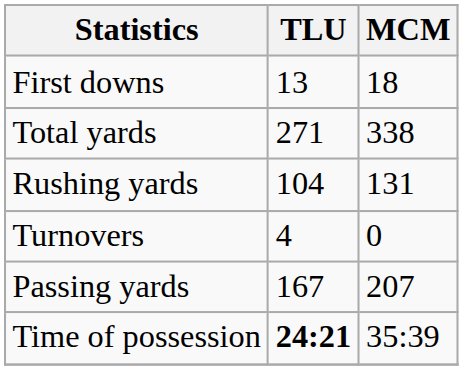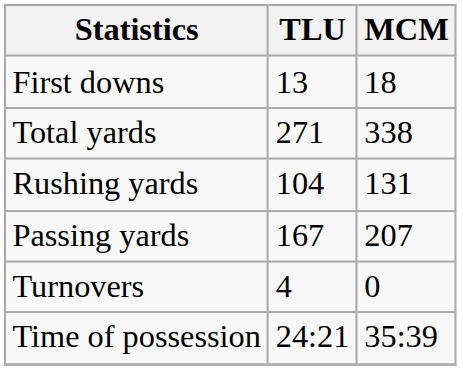rows swapped: (101, 286) <-> (78, 235)
(313, 337) bold -> (313, 337) normal
